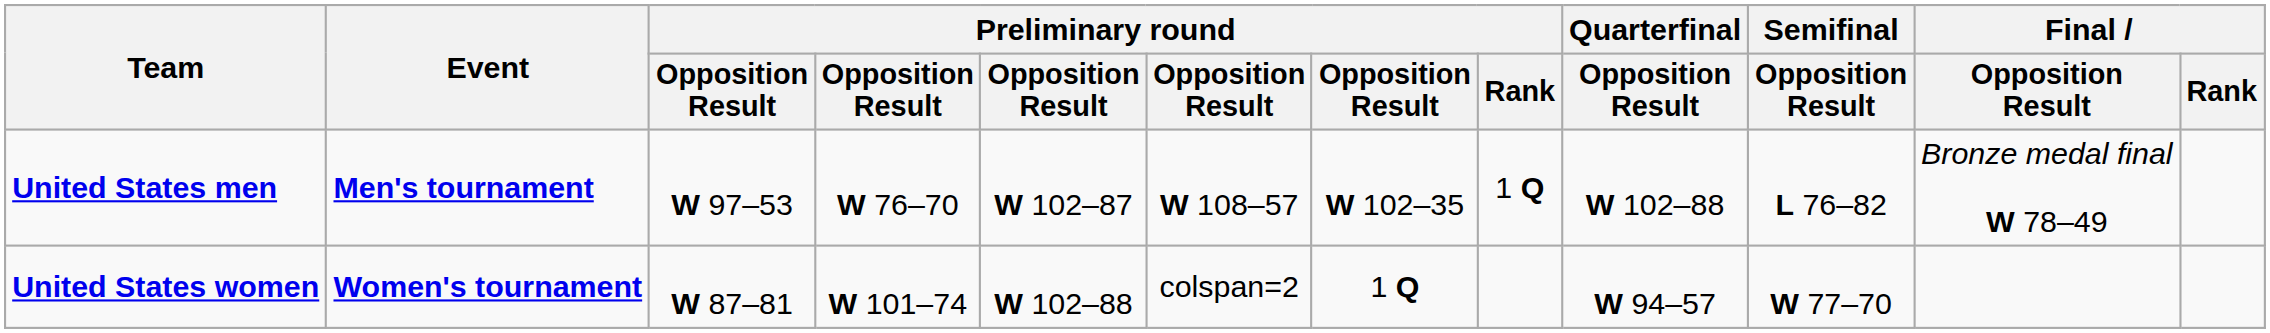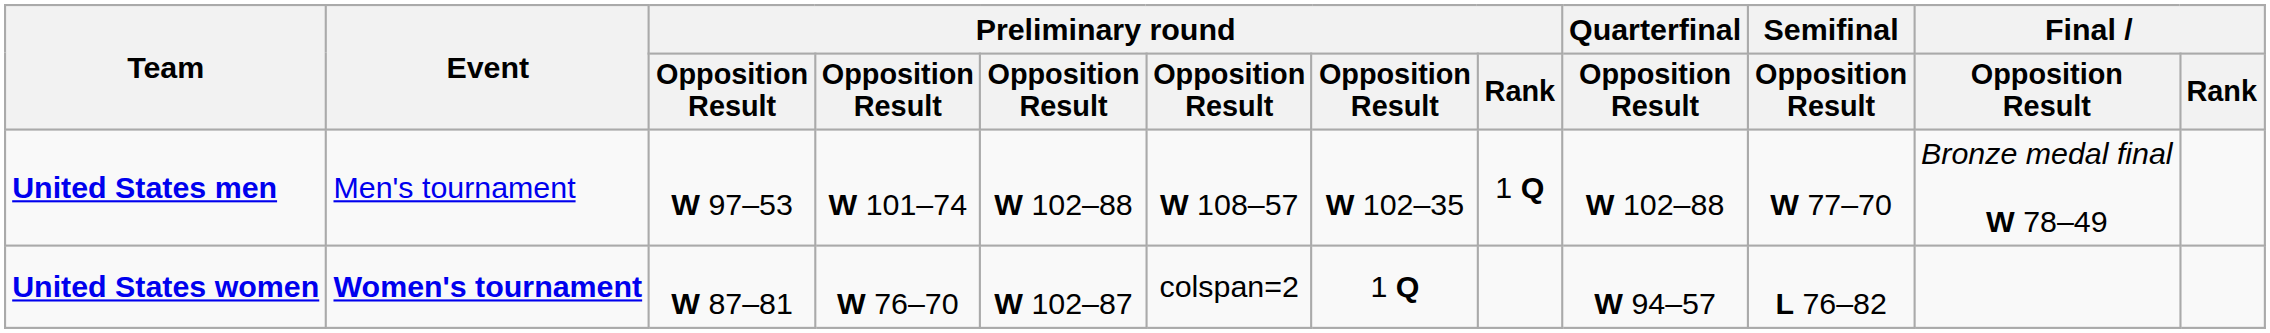(464, 188) bold -> (455, 188) normal
(898, 205) W 76–70 -> (898, 205) W 101–74
(1064, 205) W 102–87 -> (1064, 205) W 102–88
(1831, 205) L 76–82 -> (1831, 205) W 77–70
(898, 304) W 101–74 -> (898, 304) W 76–70
(1064, 304) W 102–88 -> (1064, 304) W 102–87
(1831, 304) W 77–70 -> (1831, 304) L 76–82
